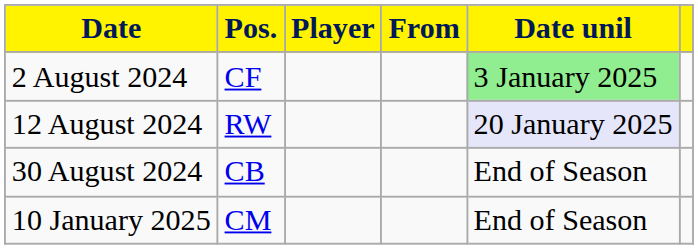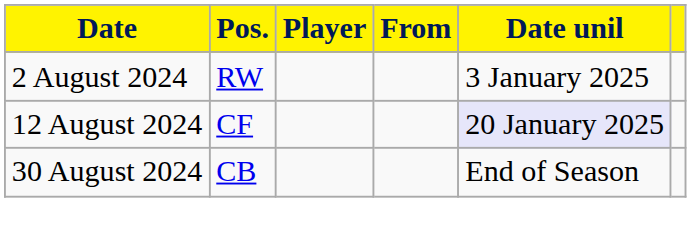(243, 76) CF -> (240, 76) RW
(566, 76) lightgreen background -> (557, 76) no background
(248, 123) RW -> (235, 123) CF
- row: (111, 219)
